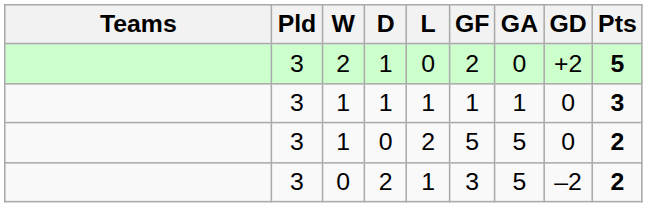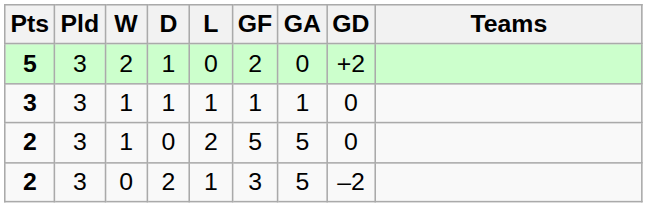columns swapped: (138, 24) <-> (617, 24)
